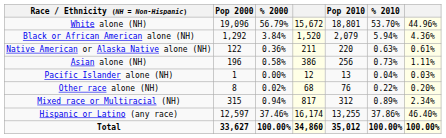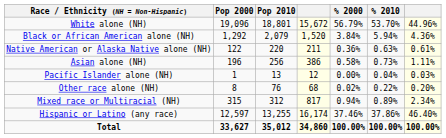columns swapped: (346, 11) <-> (274, 11)
